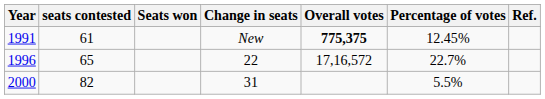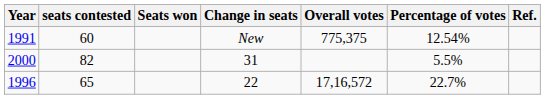(87, 37) 61 -> (87, 37) 60
(344, 37) bold -> (344, 37) normal
(448, 37) 12.45% -> (448, 37) 12.54%
rows swapped: (22, 60) <-> (22, 82)
